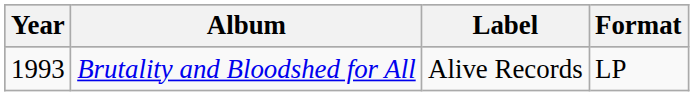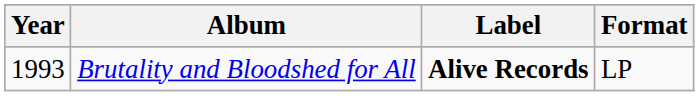(505, 68) normal -> (508, 68) bold
